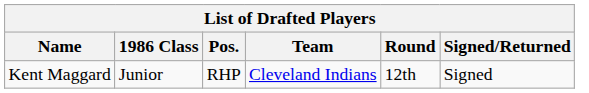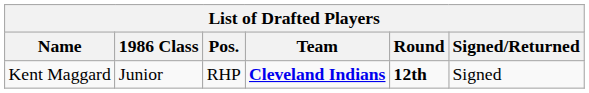(313, 74) normal -> (317, 74) bold
(400, 74) normal -> (410, 74) bold
